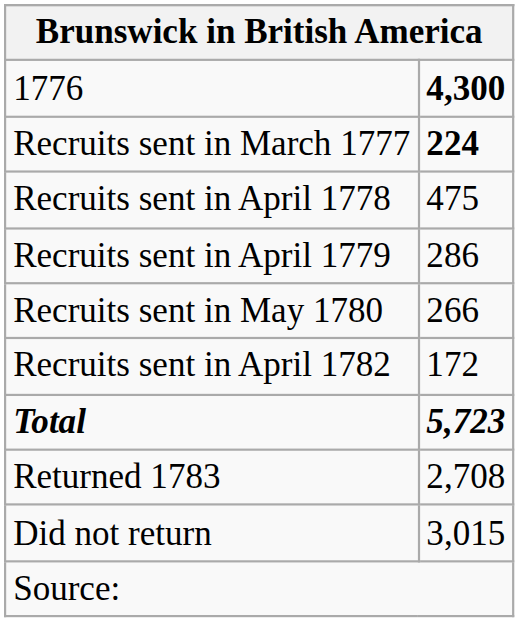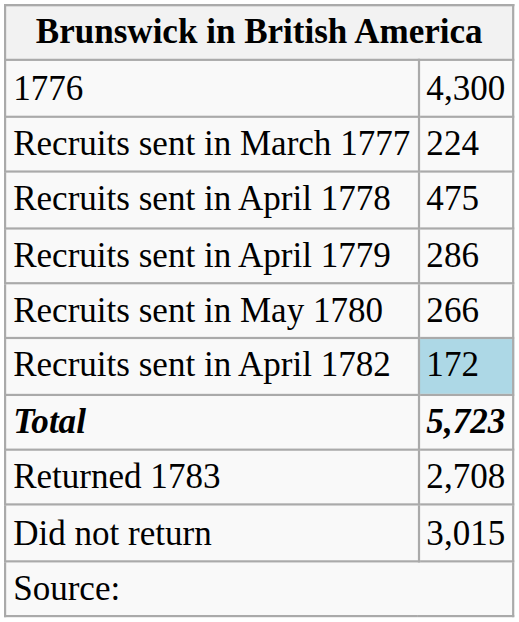(466, 87) bold -> (466, 87) normal
(453, 143) bold -> (453, 143) normal
(453, 365) no background -> (453, 365) lightblue background
